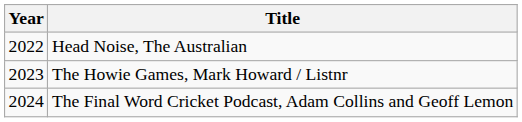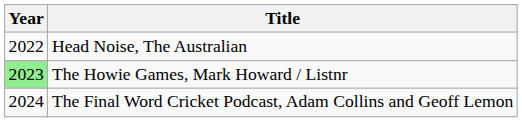(26, 74) no background -> (26, 74) lightgreen background
